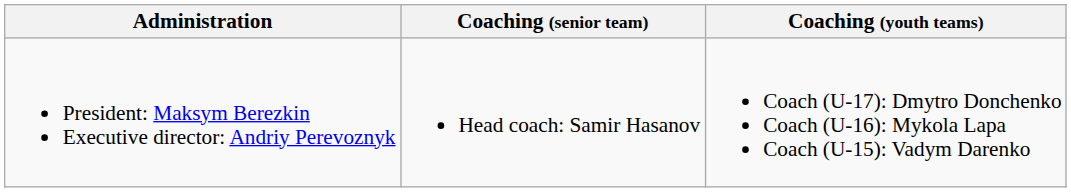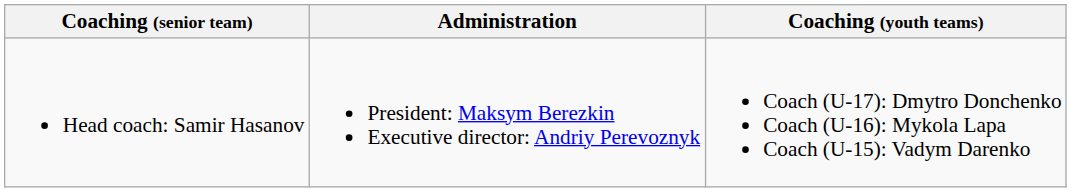columns swapped: (203, 21) <-> (553, 21)
